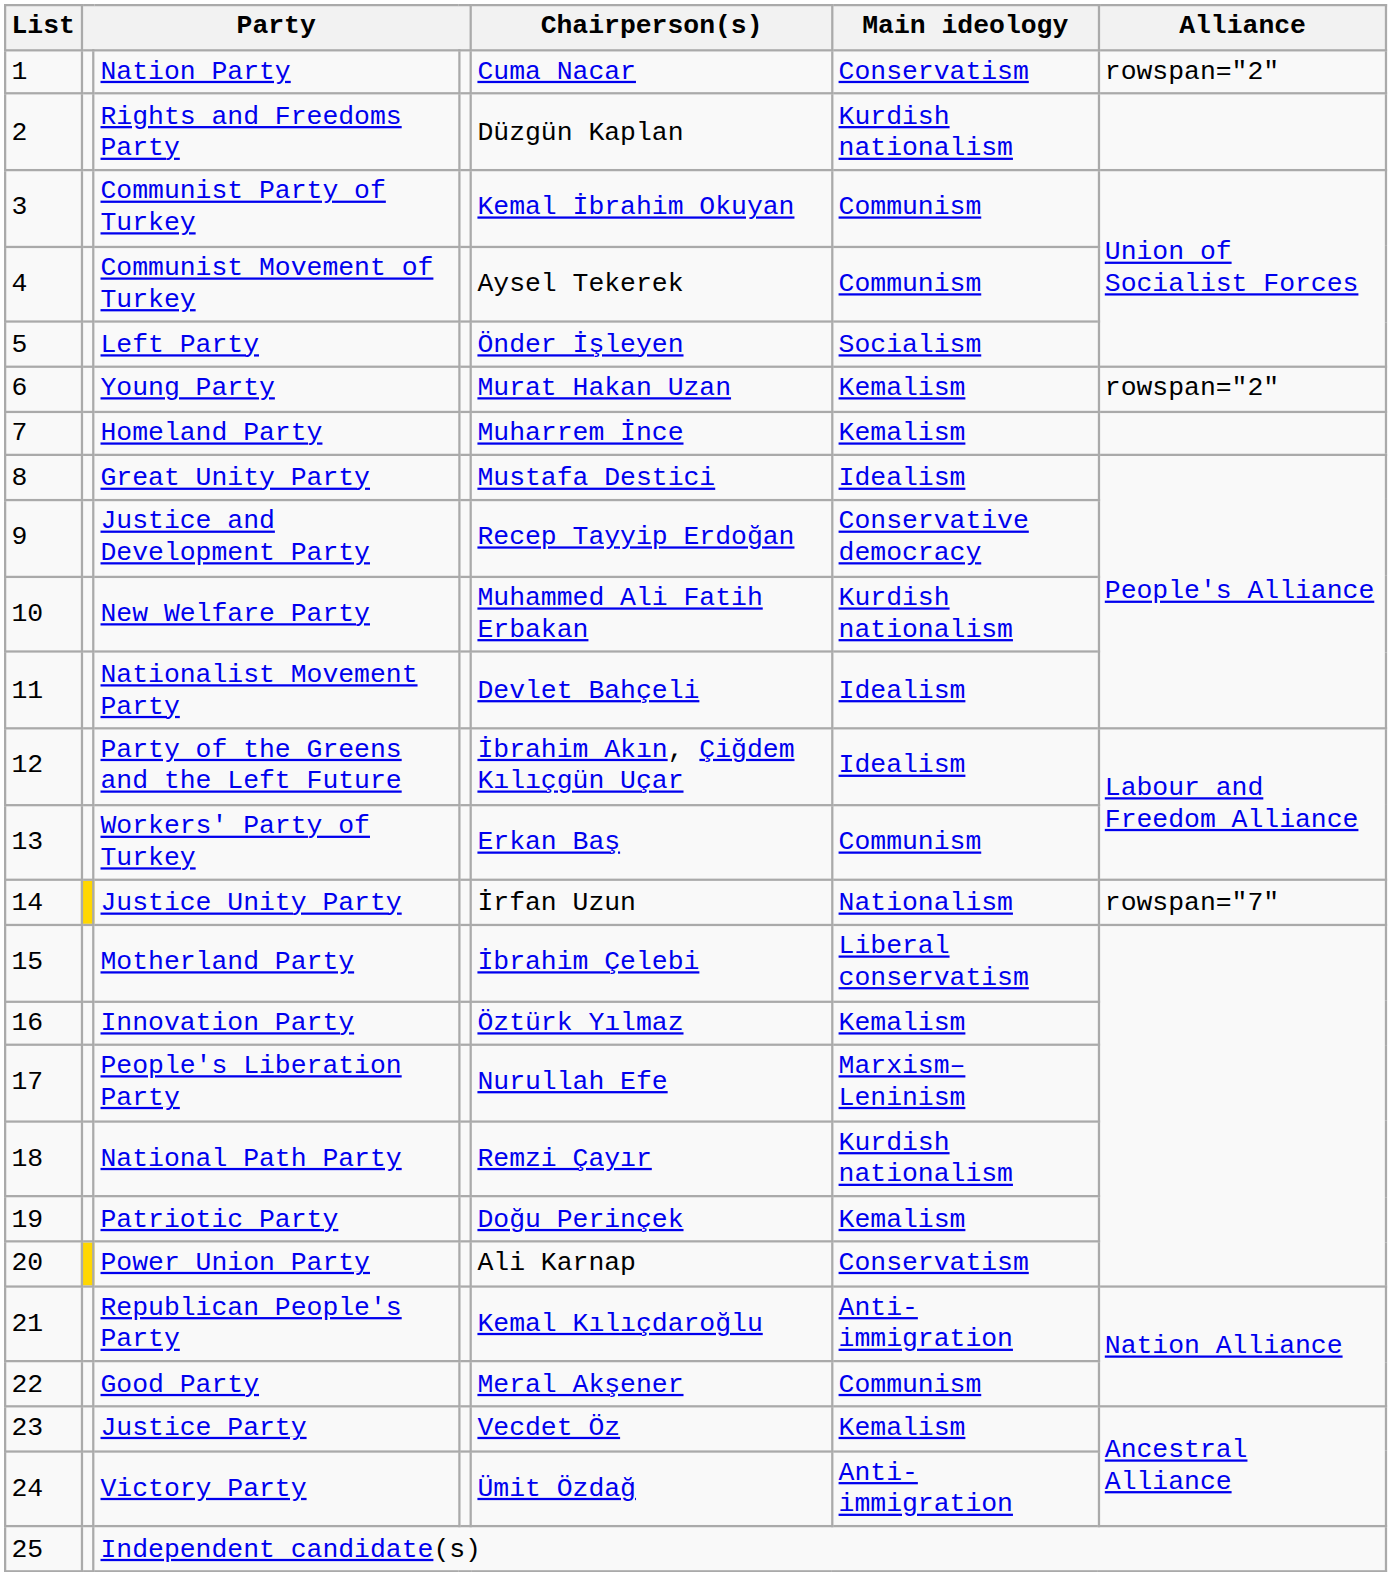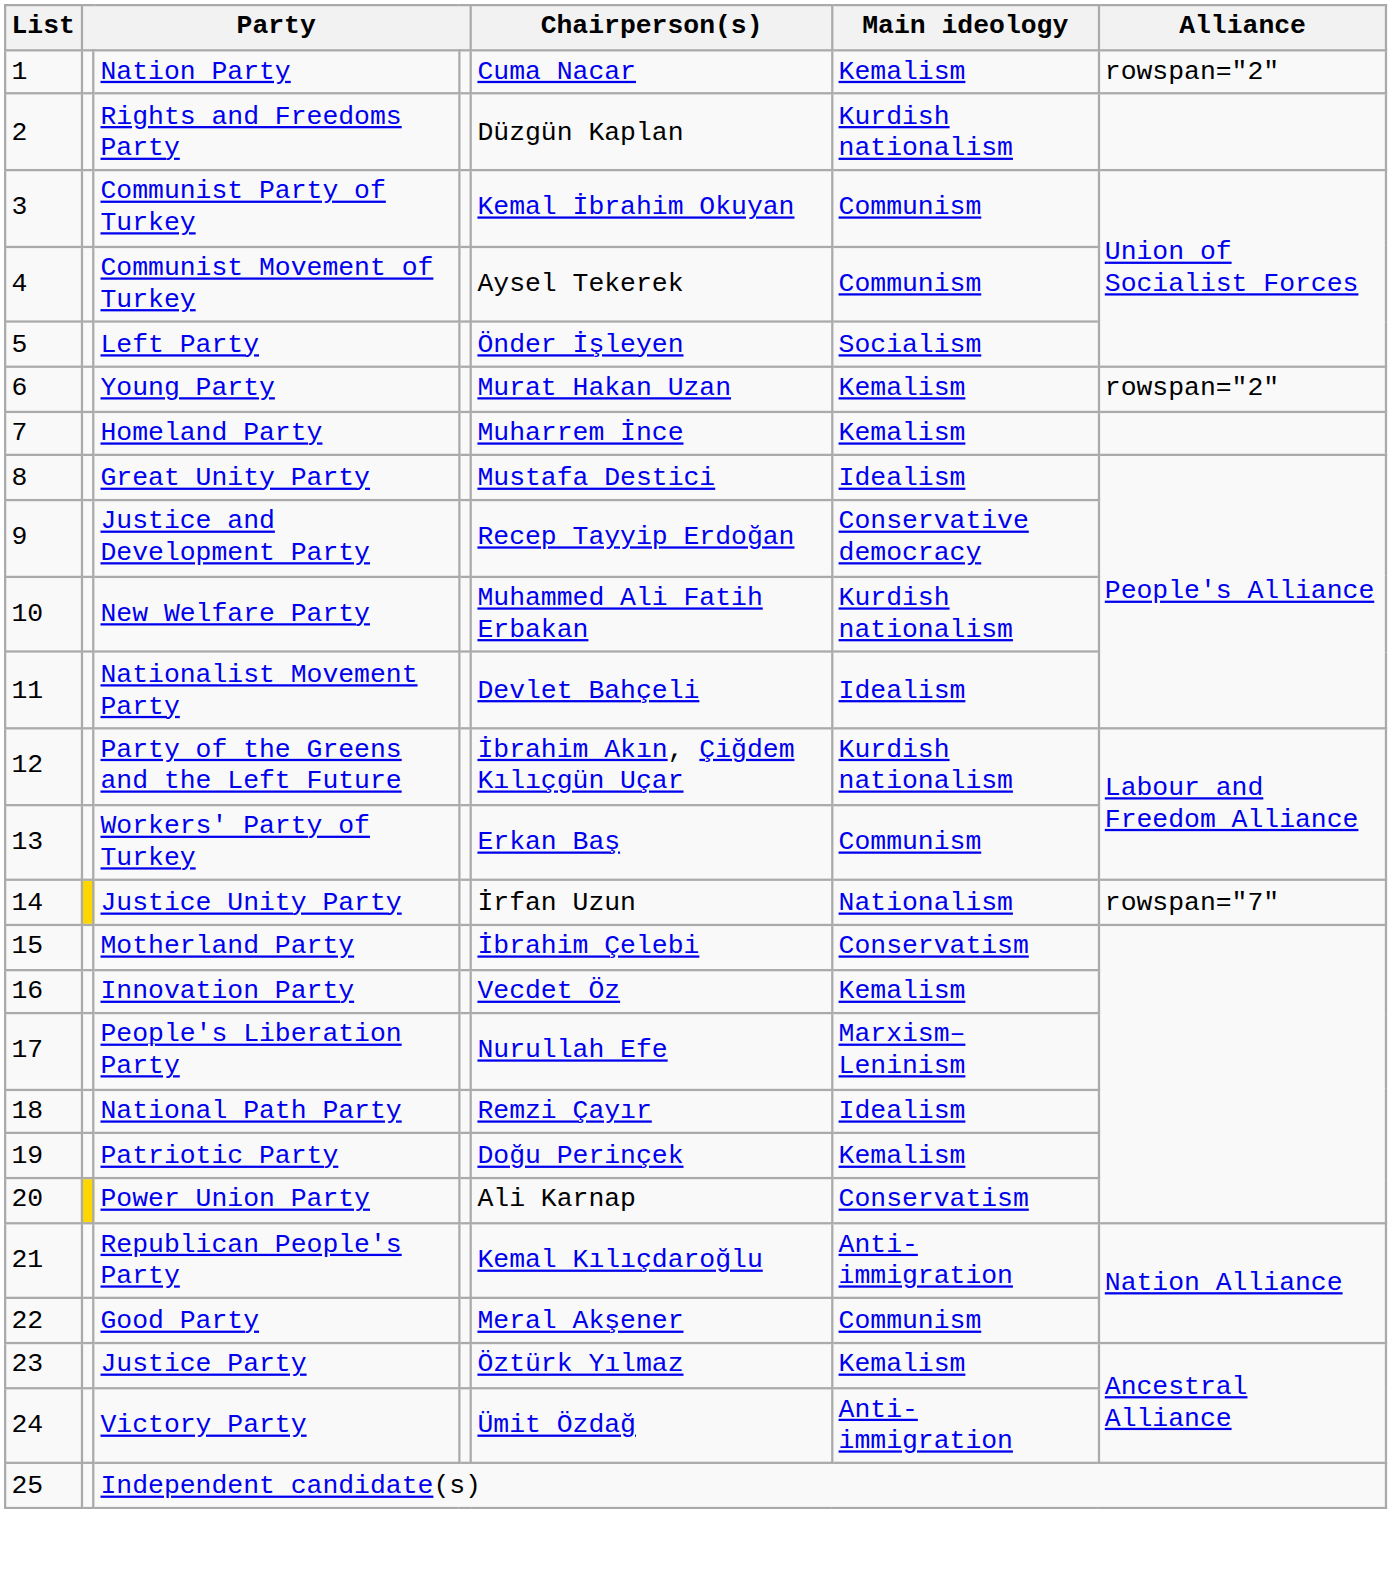(934, 71) Conservatism -> (902, 71) Kemalism
(902, 766) Idealism -> (926, 766) Kurdish nationalism
(934, 962) Liberal conservatism -> (934, 946) Conservatism
(580, 1023) Öztürk Yılmaz -> (549, 991) Vecdet Öz
(926, 1159) Kurdish nationalism -> (902, 1111) Idealism
(549, 1428) Vecdet Öz -> (580, 1365) Öztürk Yılmaz
